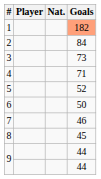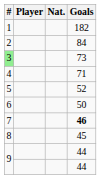(82, 27) lightsalmon background -> (82, 27) no background
(9, 58) no background -> (9, 58) lightgreen background
(82, 120) normal -> (82, 120) bold
